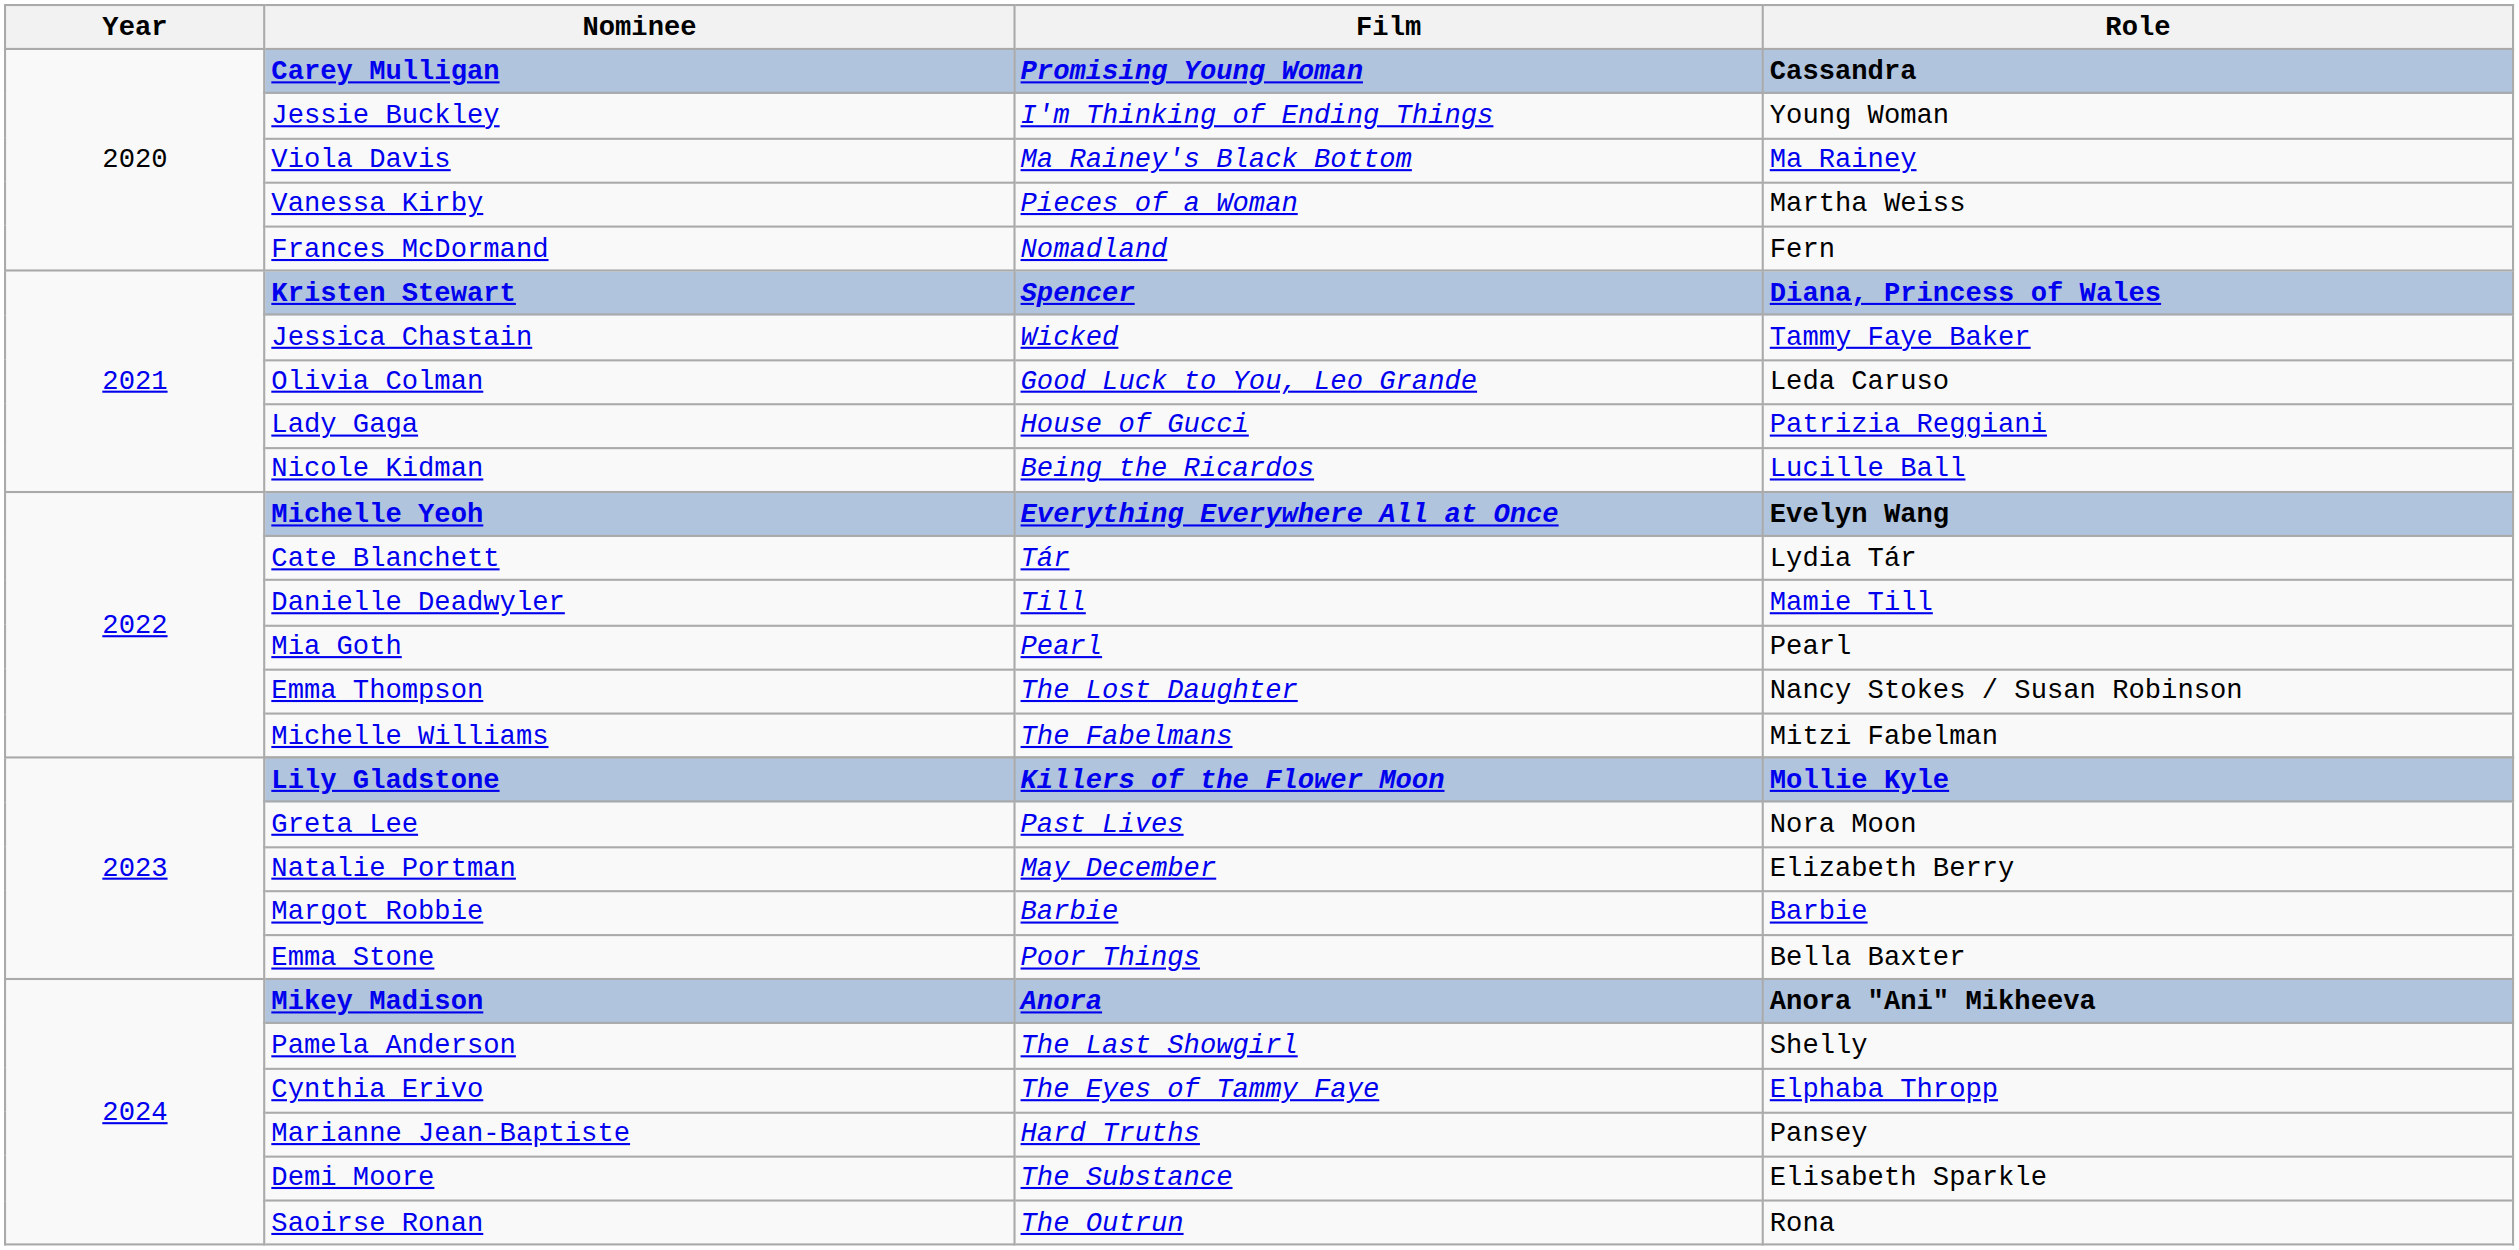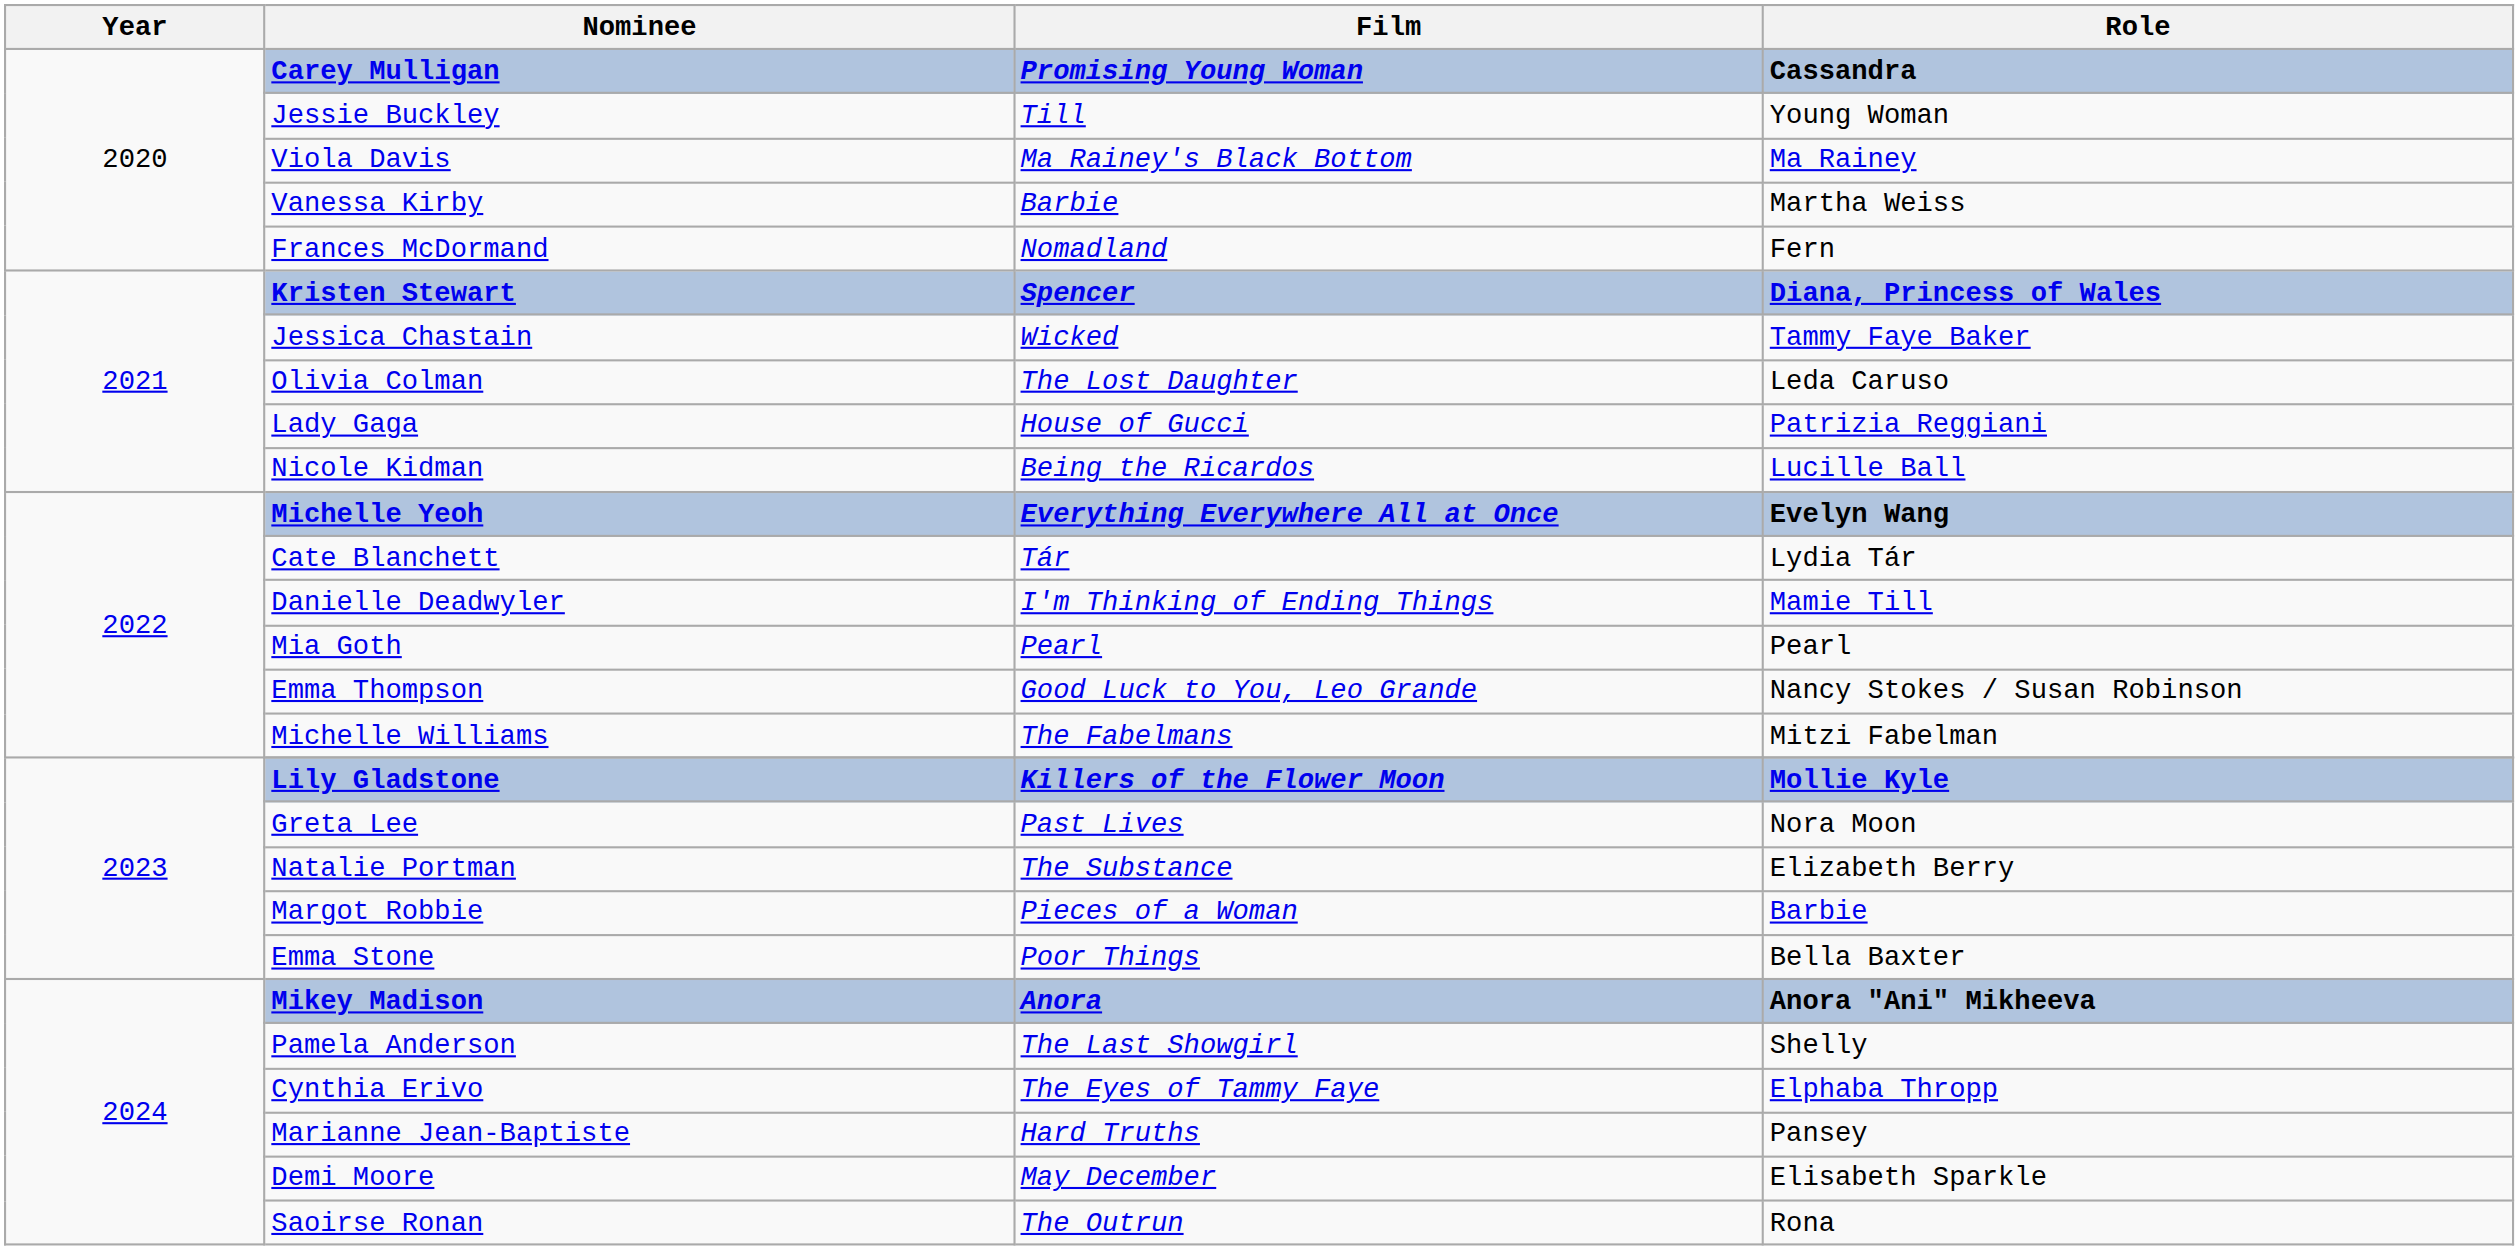(1257, 116) I'm Thinking of Ending Things -> (1053, 116) Till
(1159, 204) Pieces of a Woman -> (1069, 204) Barbie
(1249, 381) Good Luck to You, Leo Grande -> (1159, 381) The Lost Daughter
(1053, 603) Till -> (1257, 603) I'm Thinking of Ending Things
(1159, 691) The Lost Daughter -> (1249, 691) Good Luck to You, Leo Grande
(1118, 869) May December -> (1127, 869) The Substance
(1069, 913) Barbie -> (1159, 913) Pieces of a Woman
(1127, 1179) The Substance -> (1118, 1179) May December
